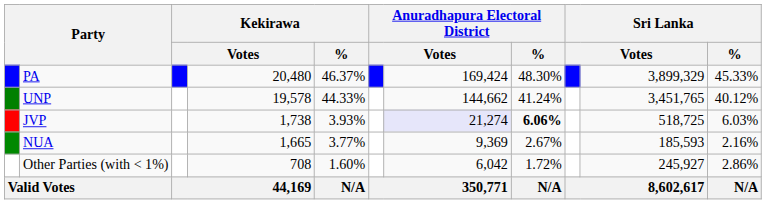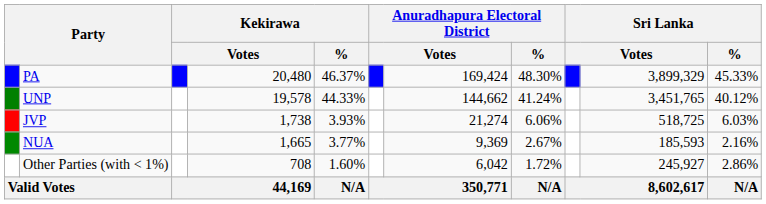(488, 120) lavender background -> (488, 120) no background
(542, 120) bold -> (544, 120) normal
